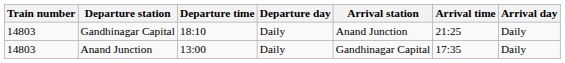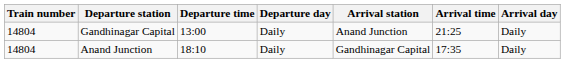(21, 31) 14803 -> (21, 31) 14804
(193, 31) 18:10 -> (193, 31) 13:00
(21, 49) 14803 -> (21, 49) 14804
(193, 49) 13:00 -> (193, 49) 18:10
